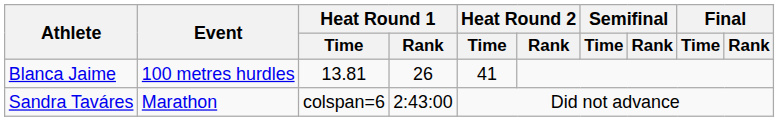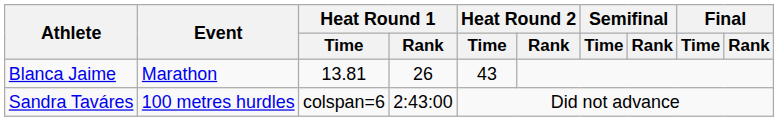(218, 74) 100 metres hurdles -> (180, 74) Marathon
(487, 74) 41 -> (487, 74) 43
(180, 102) Marathon -> (218, 102) 100 metres hurdles
